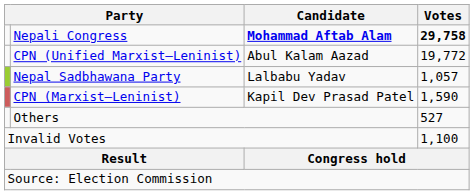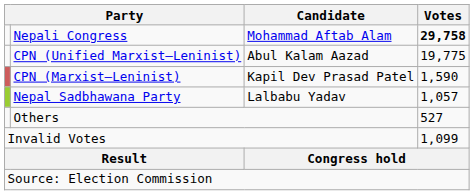(319, 35) bold -> (319, 35) normal
(443, 56) 19,772 -> (443, 56) 19,775
rows swapped: (97, 97) <-> (97, 76)
(439, 138) 1,100 -> (439, 138) 1,099
